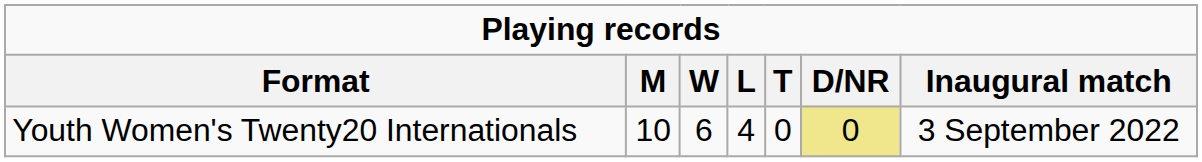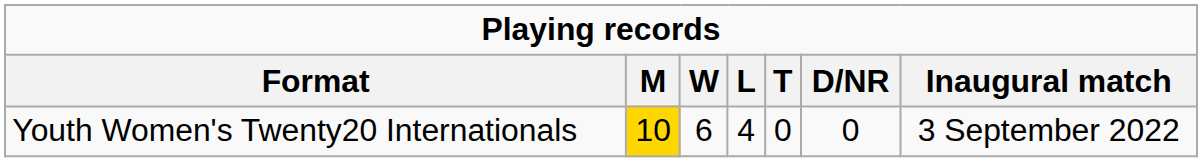(653, 130) no background -> (653, 130) gold background
(851, 130) khaki background -> (851, 130) no background
